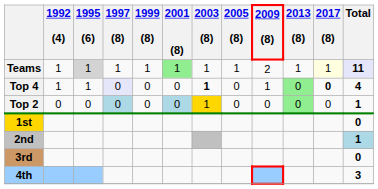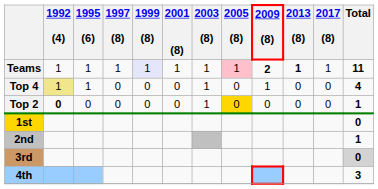(88, 69) lightgrey background -> (88, 69) no background
(147, 69) no background -> (147, 69) lavender background
(177, 69) lightgreen background -> (177, 69) no background
(237, 69) no background -> (237, 69) pink background
(267, 69) normal -> (267, 69) bold
(298, 69) normal -> (298, 69) bold
(328, 69) lightyellow background -> (328, 69) no background
(358, 69) lavender background -> (358, 69) no background
(58, 86) no background -> (58, 86) khaki background
(118, 86) lavender background -> (118, 86) no background
(207, 86) bold -> (207, 86) normal
(298, 86) lightgreen background -> (298, 86) no background
(328, 86) bold -> (328, 86) normal
(58, 104) normal -> (58, 104) bold
(118, 104) lightblue background -> (118, 104) no background
(177, 104) lightblue background -> (177, 104) no background
(207, 104) gold background -> (207, 104) no background
(237, 104) no background -> (237, 104) gold background
(298, 104) lightgreen background -> (298, 104) no background
(358, 140) lightblue background -> (358, 140) no background
(358, 157) no background -> (358, 157) lightgrey background
